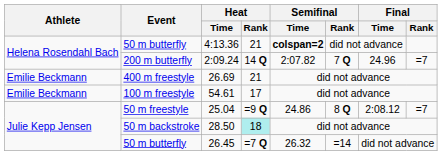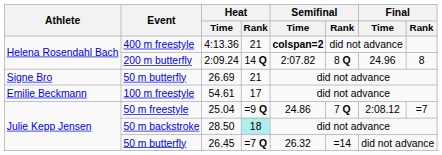(155, 45) 50 m butterfly -> (159, 45) 400 m freestyle
(342, 61) 7 Q -> (342, 61) 8 Q
(422, 61) =7 -> (422, 61) 8
(47, 78) Emilie Beckmann -> (30, 78) Signe Bro
(159, 78) 400 m freestyle -> (155, 78) 50 m butterfly
(342, 110) 8 Q -> (342, 110) 7 Q
